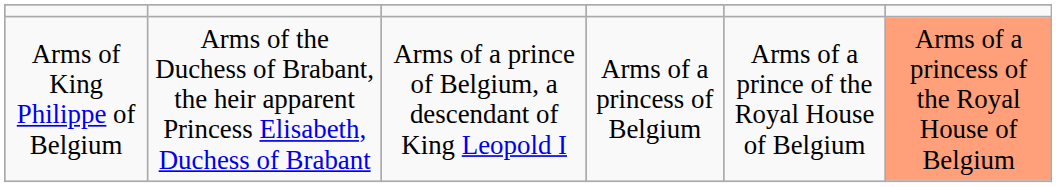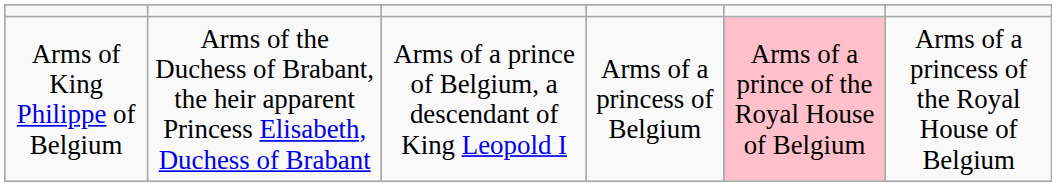(805, 98) no background -> (805, 98) pink background
(969, 98) lightsalmon background -> (969, 98) no background
